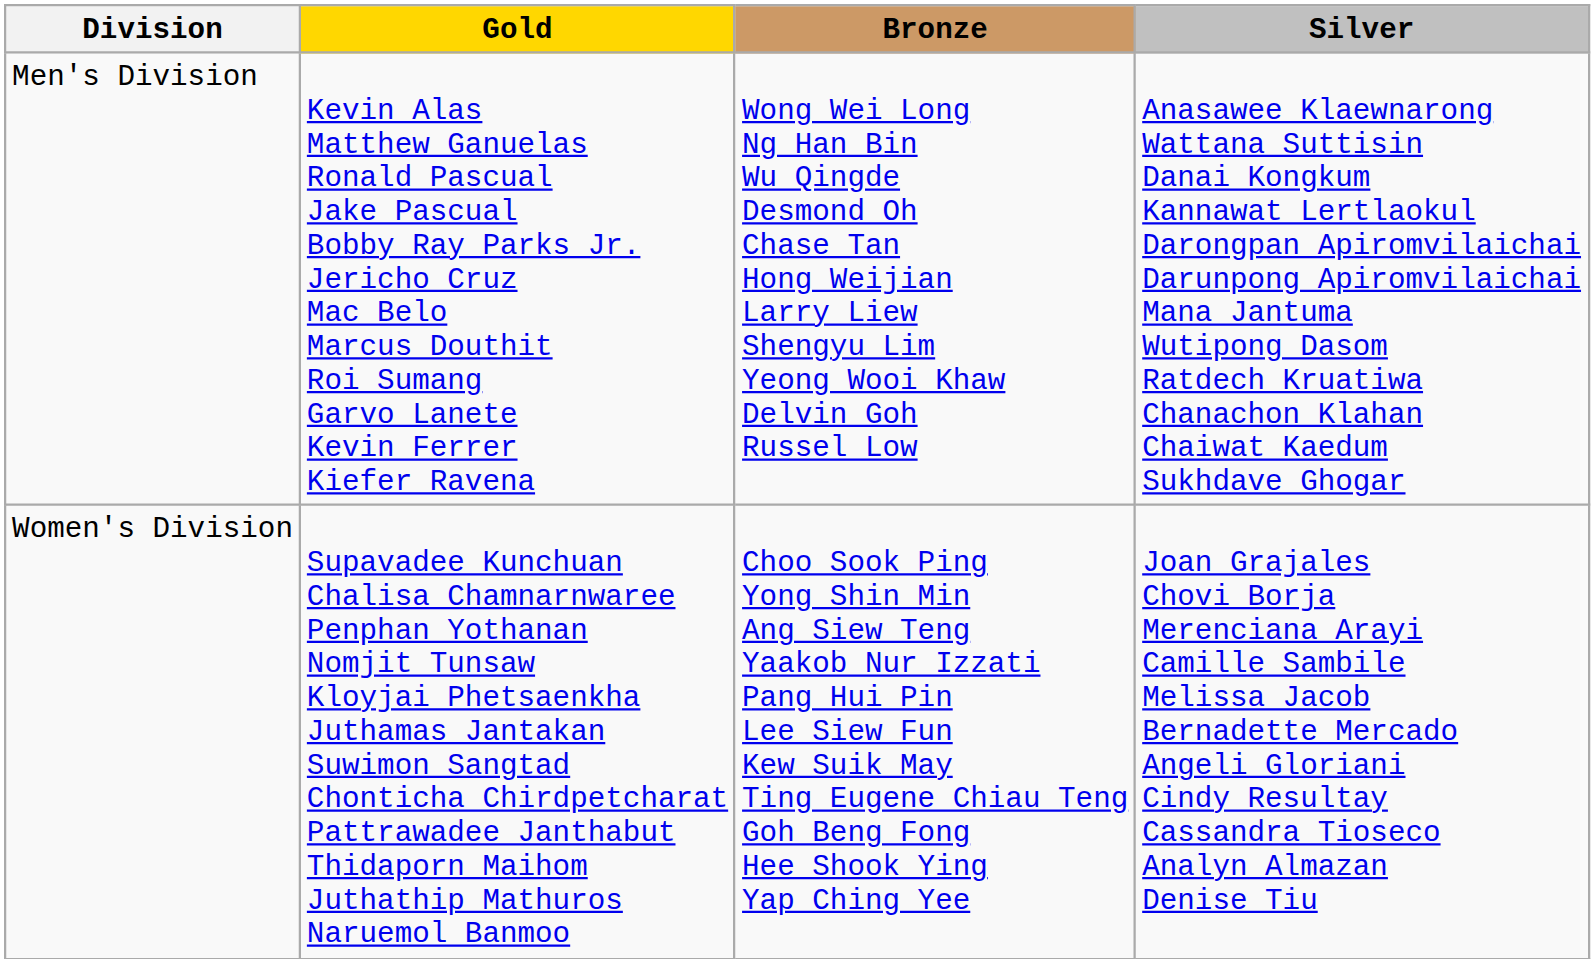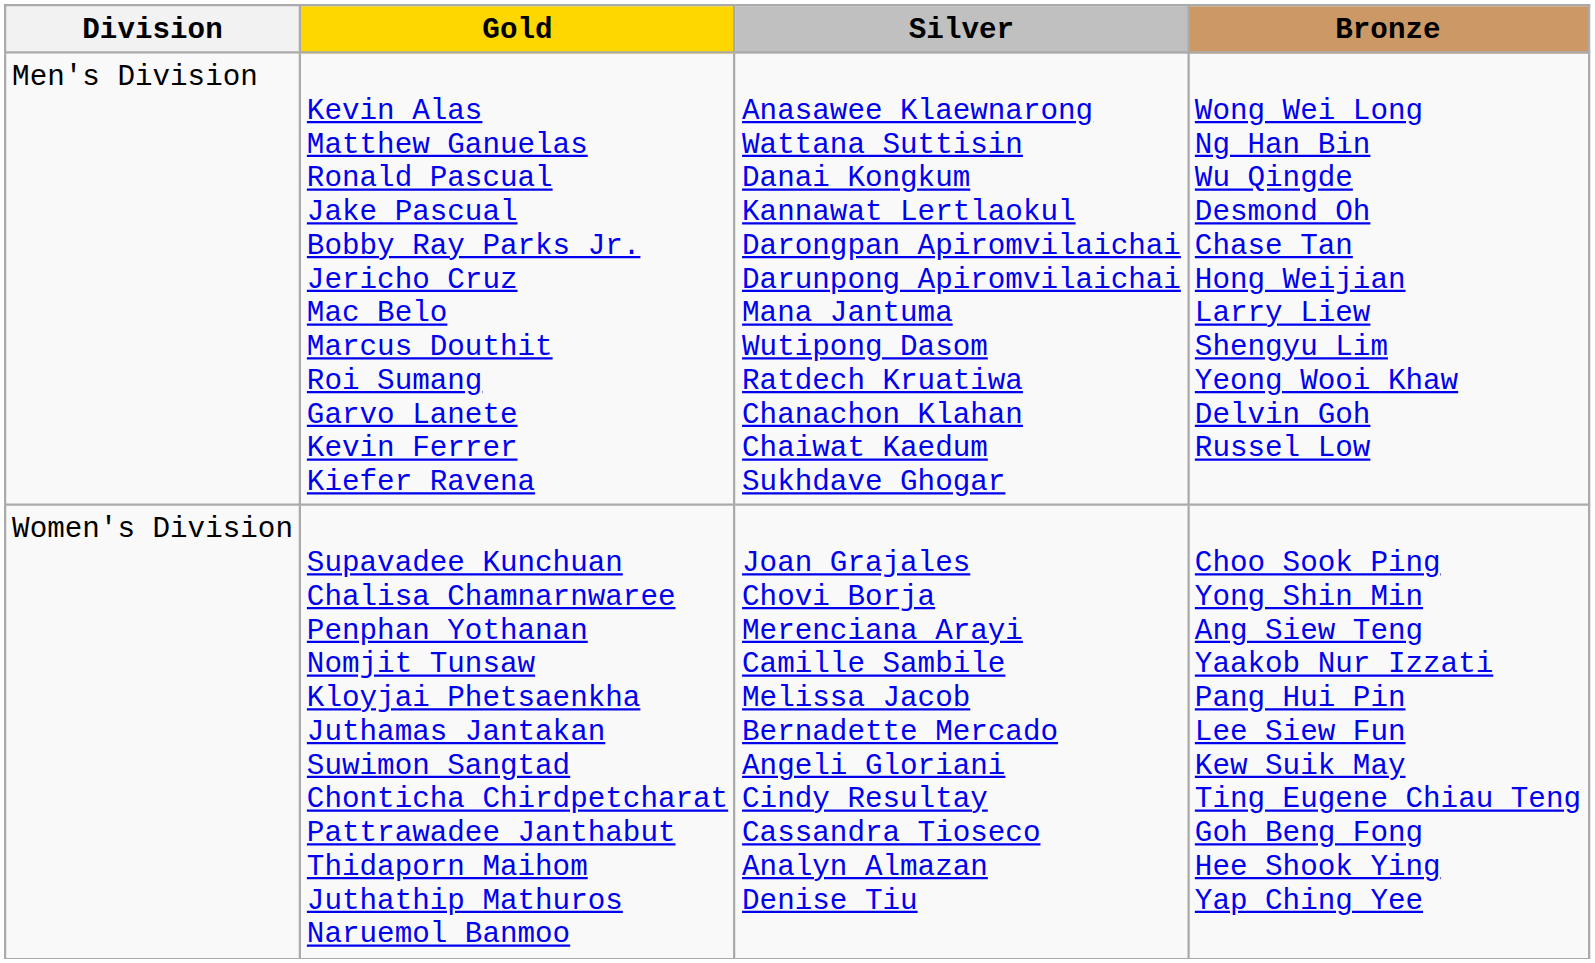columns swapped: (1362, 29) <-> (935, 29)
